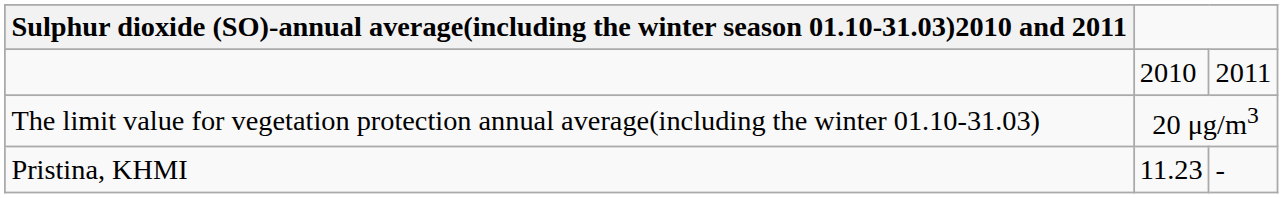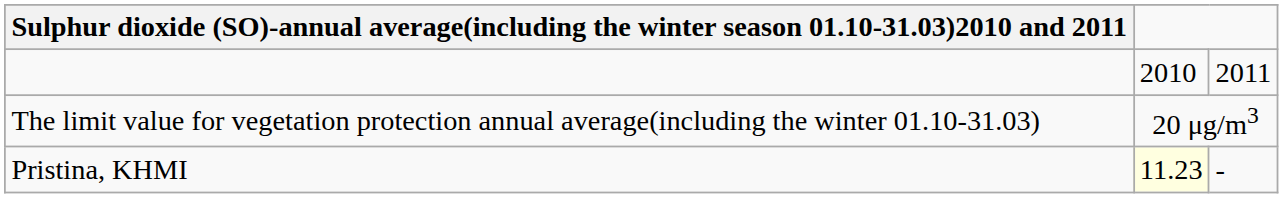(1171, 169) no background -> (1171, 169) lightyellow background
